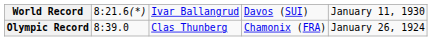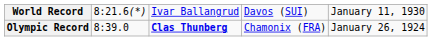(189, 28) normal -> (189, 28) bold
